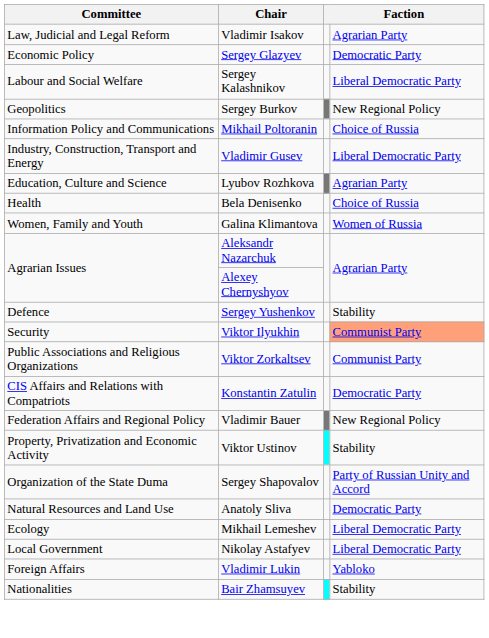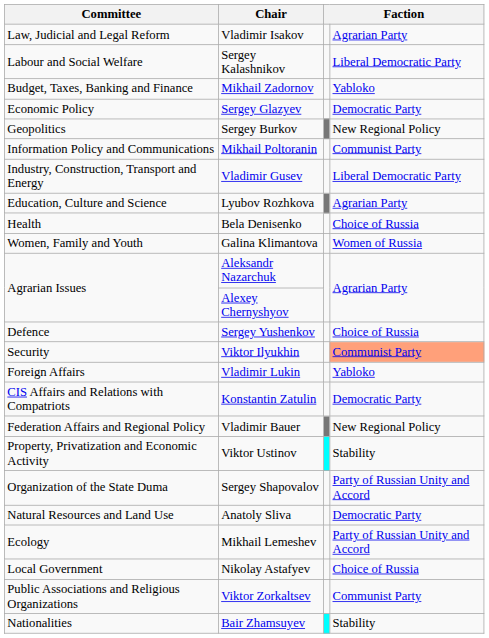rows swapped: (253, 81) <-> (261, 54)
+ row: (267, 88)
(376, 128) Choice of Russia -> (377, 149) Communist Party
(354, 311) Stability -> (376, 332) Choice of Russia
rows swapped: (261, 569) <-> (266, 359)
(397, 529) Liberal Democratic Party -> (401, 542) Party of Russian Unity and Accord
(397, 549) Liberal Democratic Party -> (376, 569) Choice of Russia
